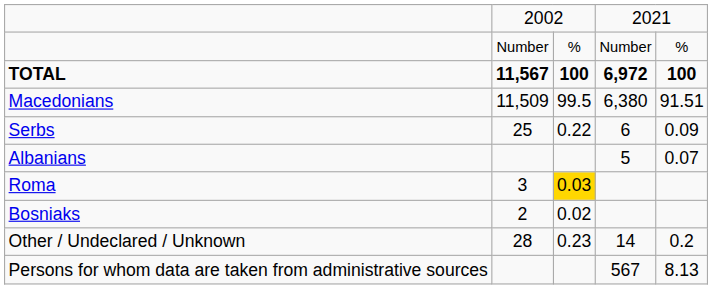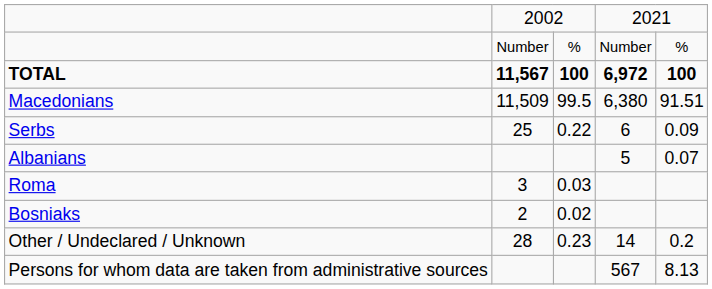(574, 185) gold background -> (574, 185) no background
